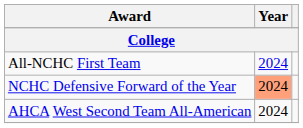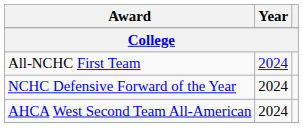(273, 87) lightsalmon background -> (273, 87) no background
